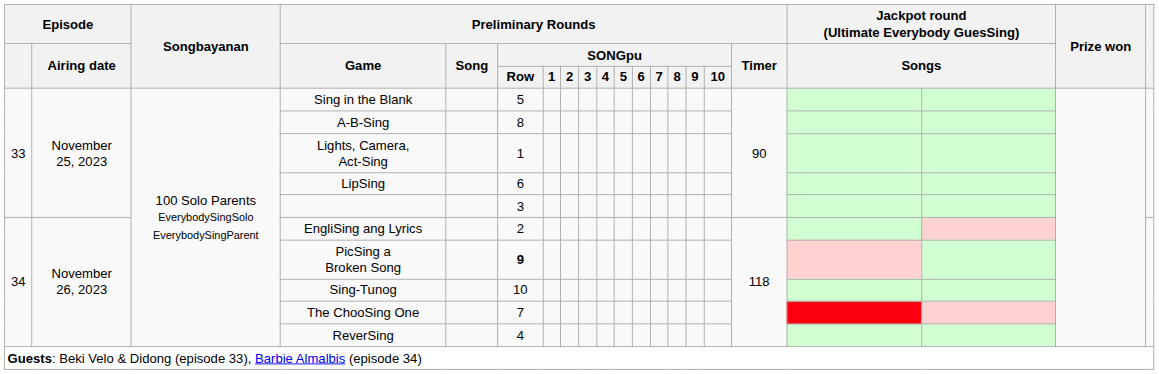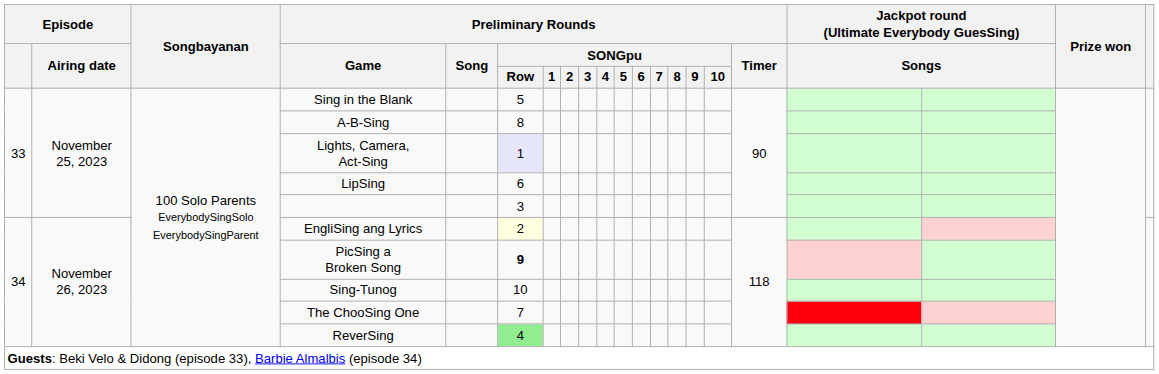(520, 153) no background -> (520, 153) lavender background
(520, 229) no background -> (520, 229) lightyellow background
(520, 336) no background -> (520, 336) lightgreen background
